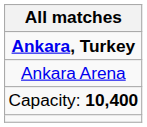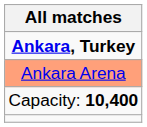(73, 73) no background -> (73, 73) lightsalmon background
